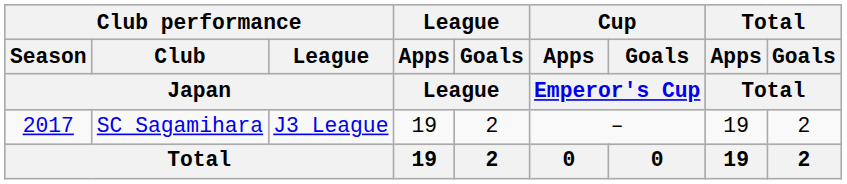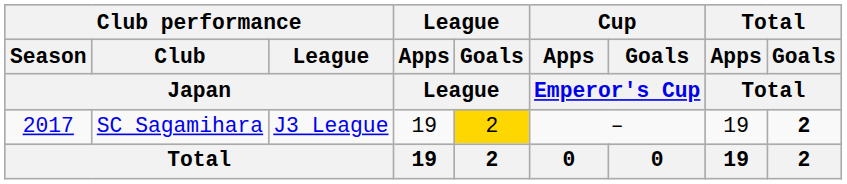(492, 126) no background -> (492, 126) gold background
(804, 126) normal -> (804, 126) bold
